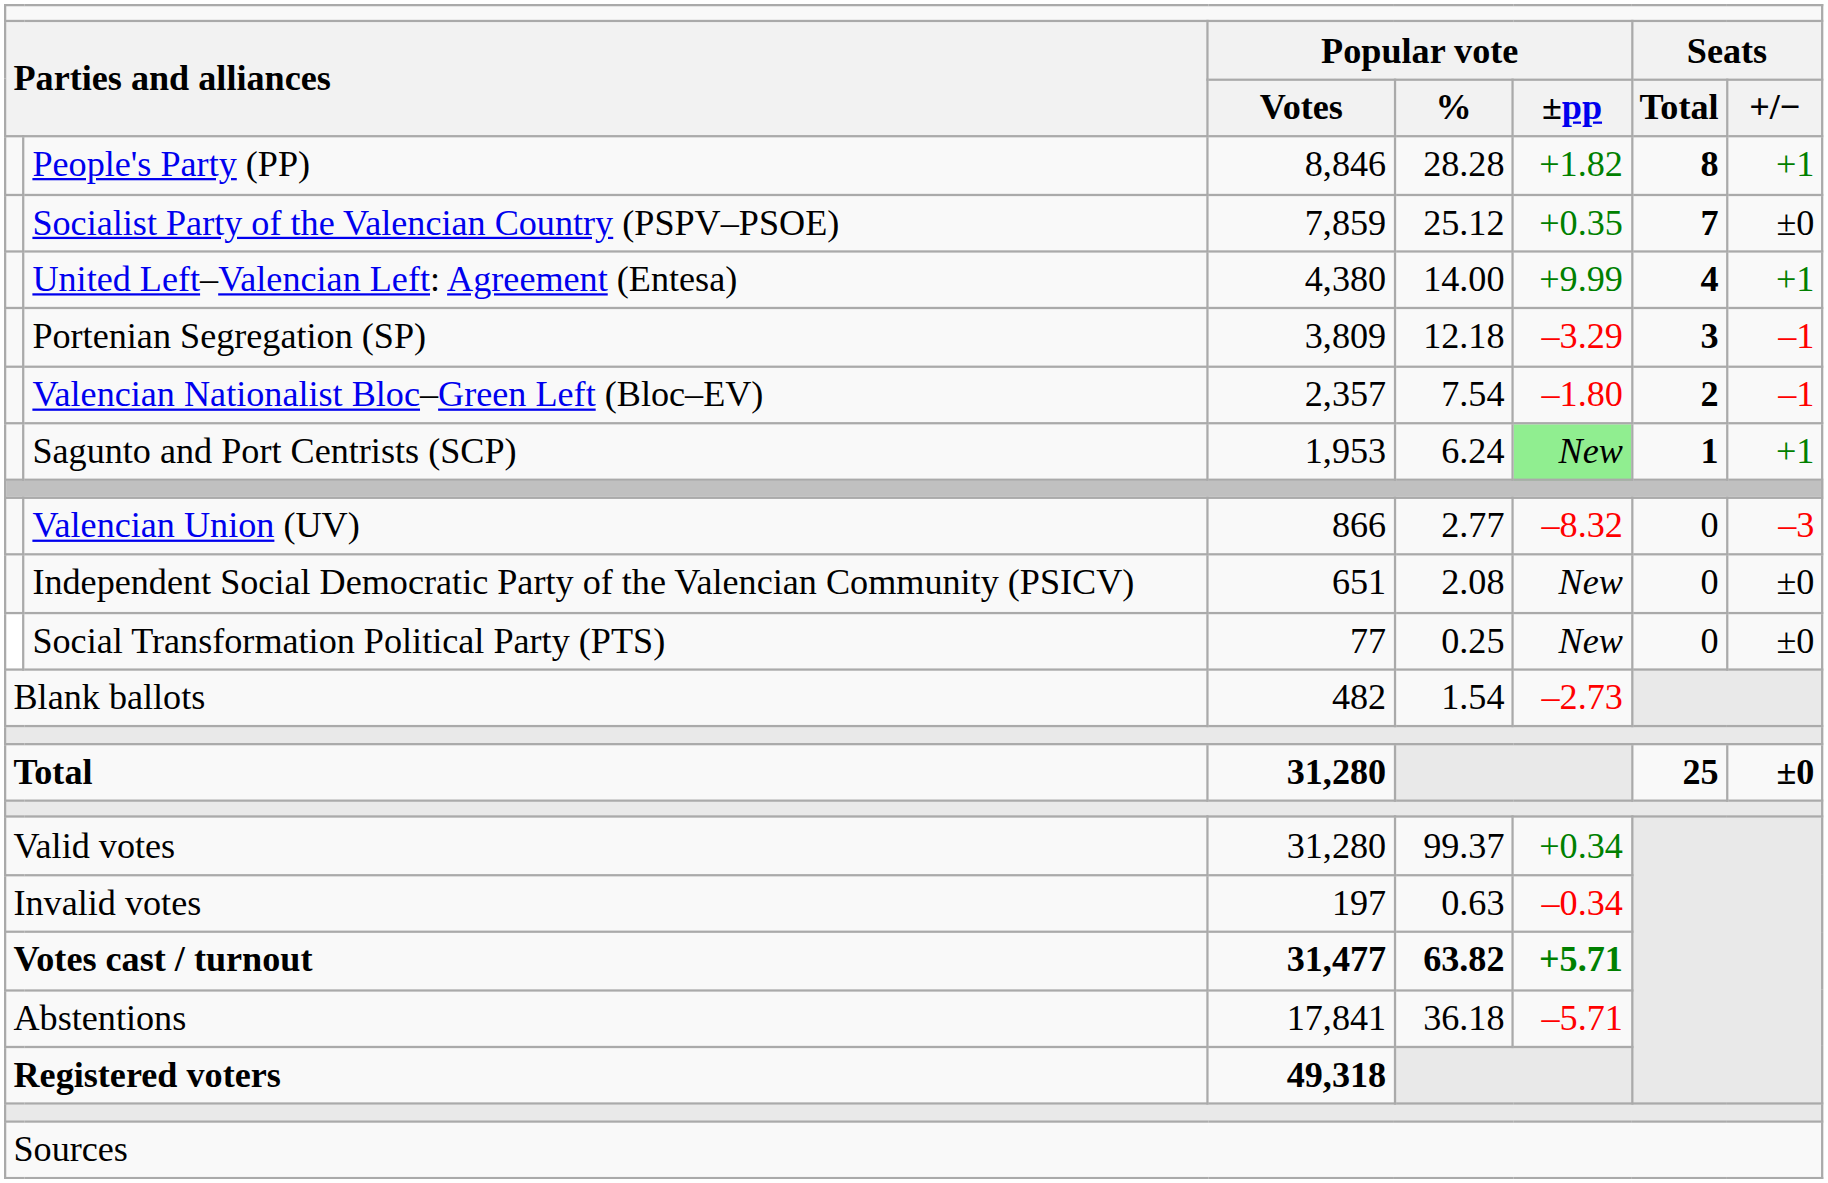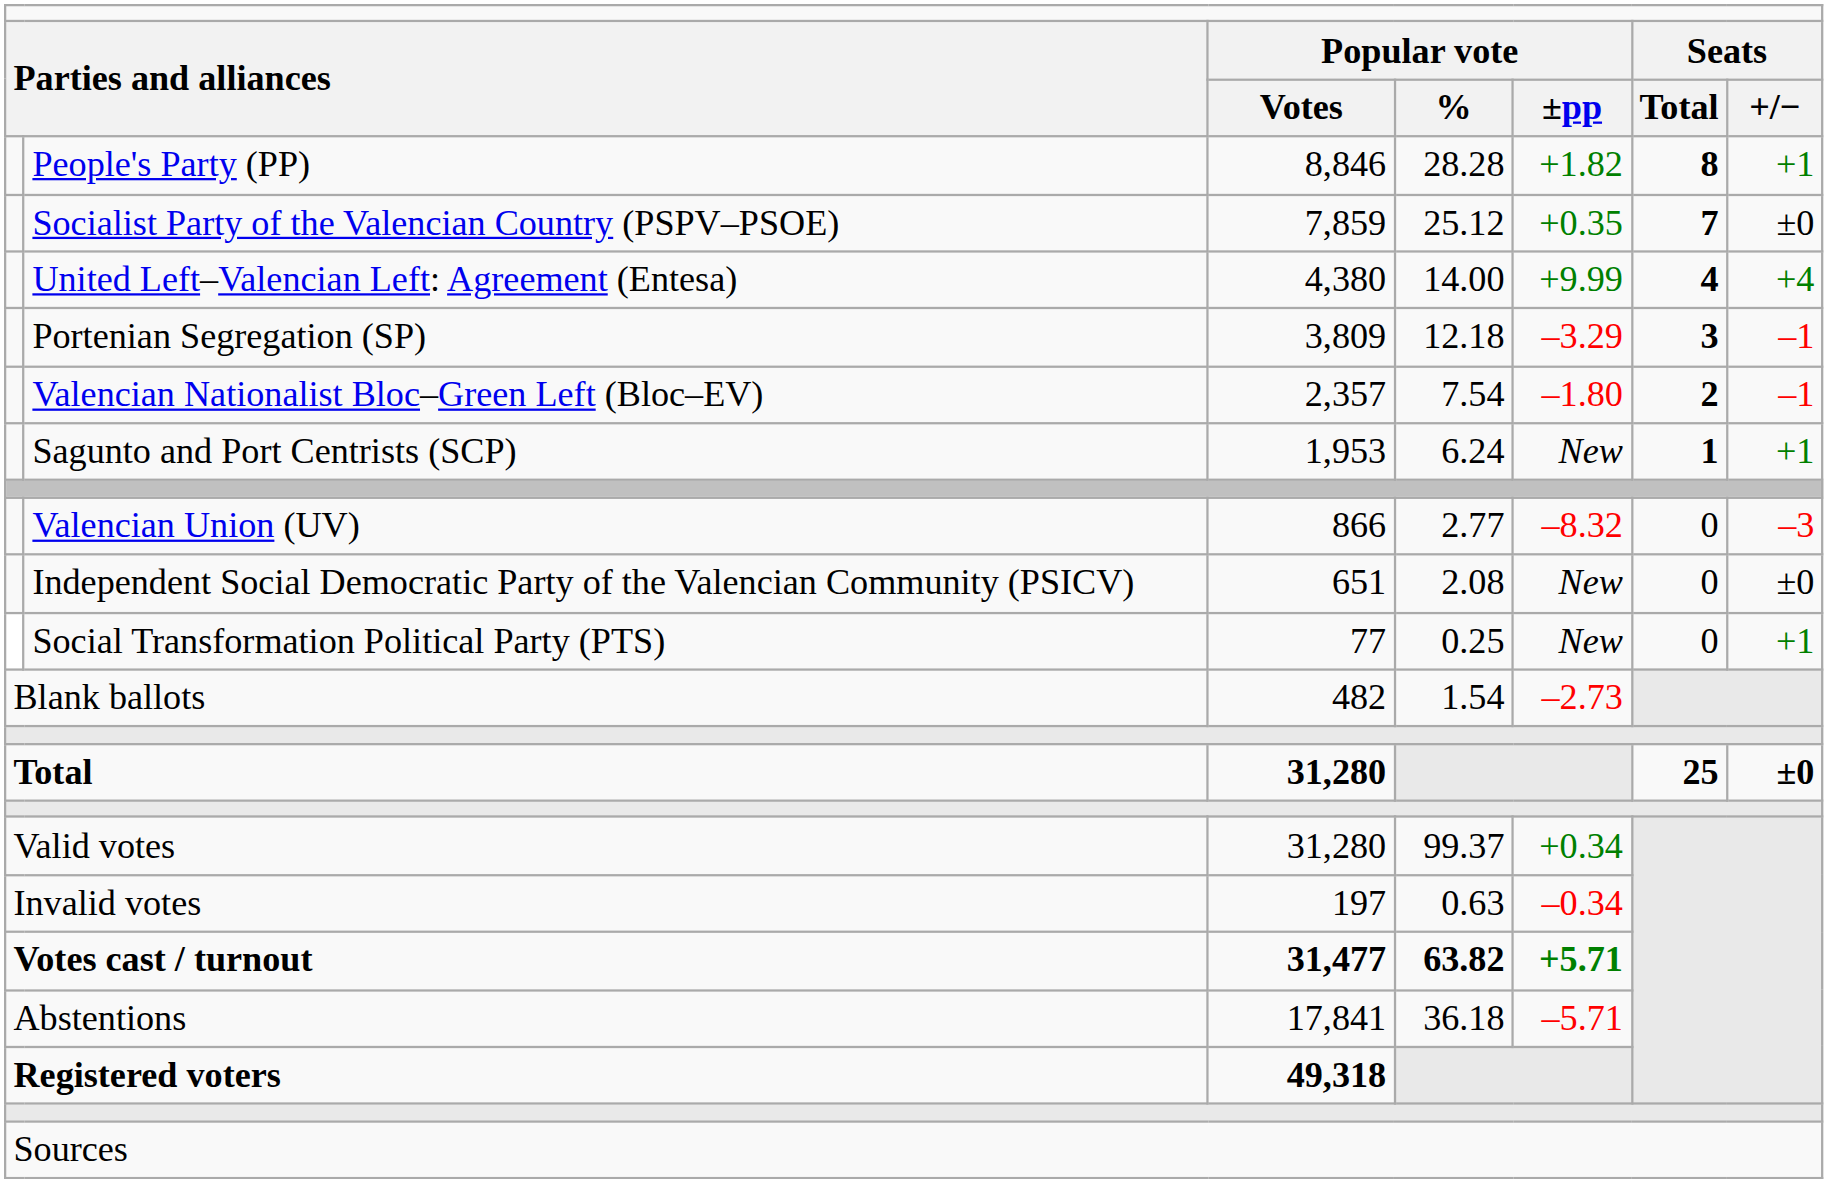(1795, 279) +1 -> (1795, 279) +4
(1591, 451) lightgreen background -> (1591, 451) no background
(1795, 639) ±0 -> (1795, 639) +1
